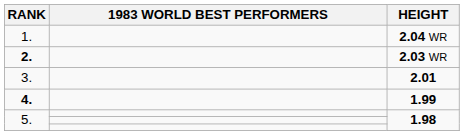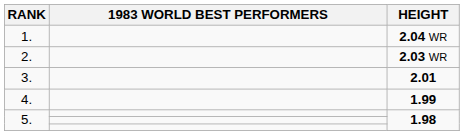(27, 57) bold -> (27, 57) normal
(27, 99) bold -> (27, 99) normal
